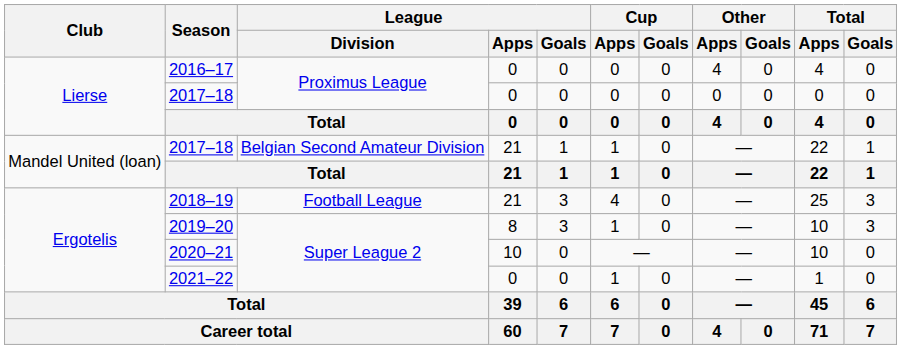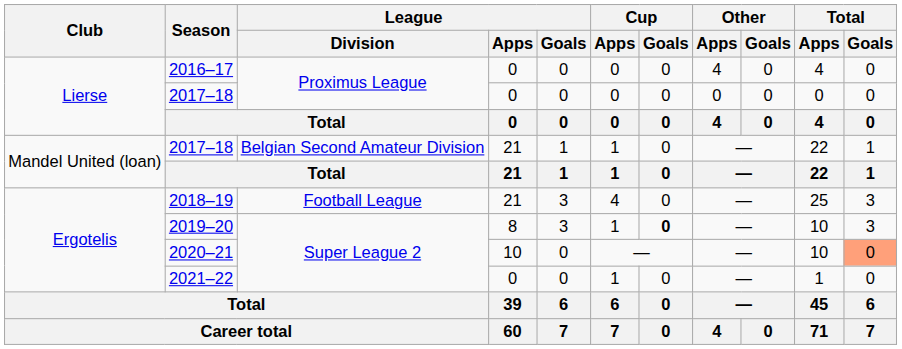(666, 226) normal -> (666, 226) bold
(870, 252) no background -> (870, 252) lightsalmon background
